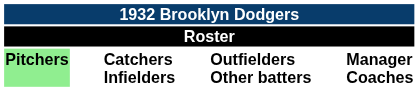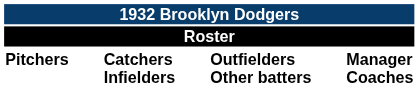(37, 59) lightgreen background -> (37, 59) no background
